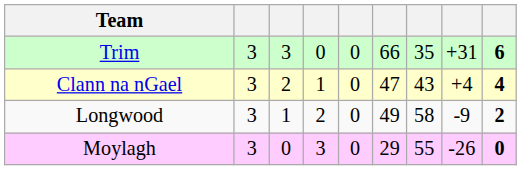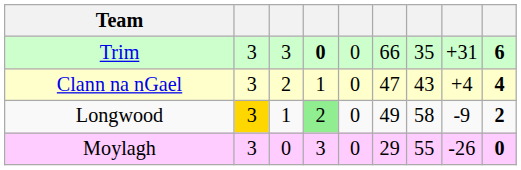(321, 52) normal -> (321, 52) bold
(252, 116) no background -> (252, 116) gold background
(321, 116) no background -> (321, 116) lightgreen background
